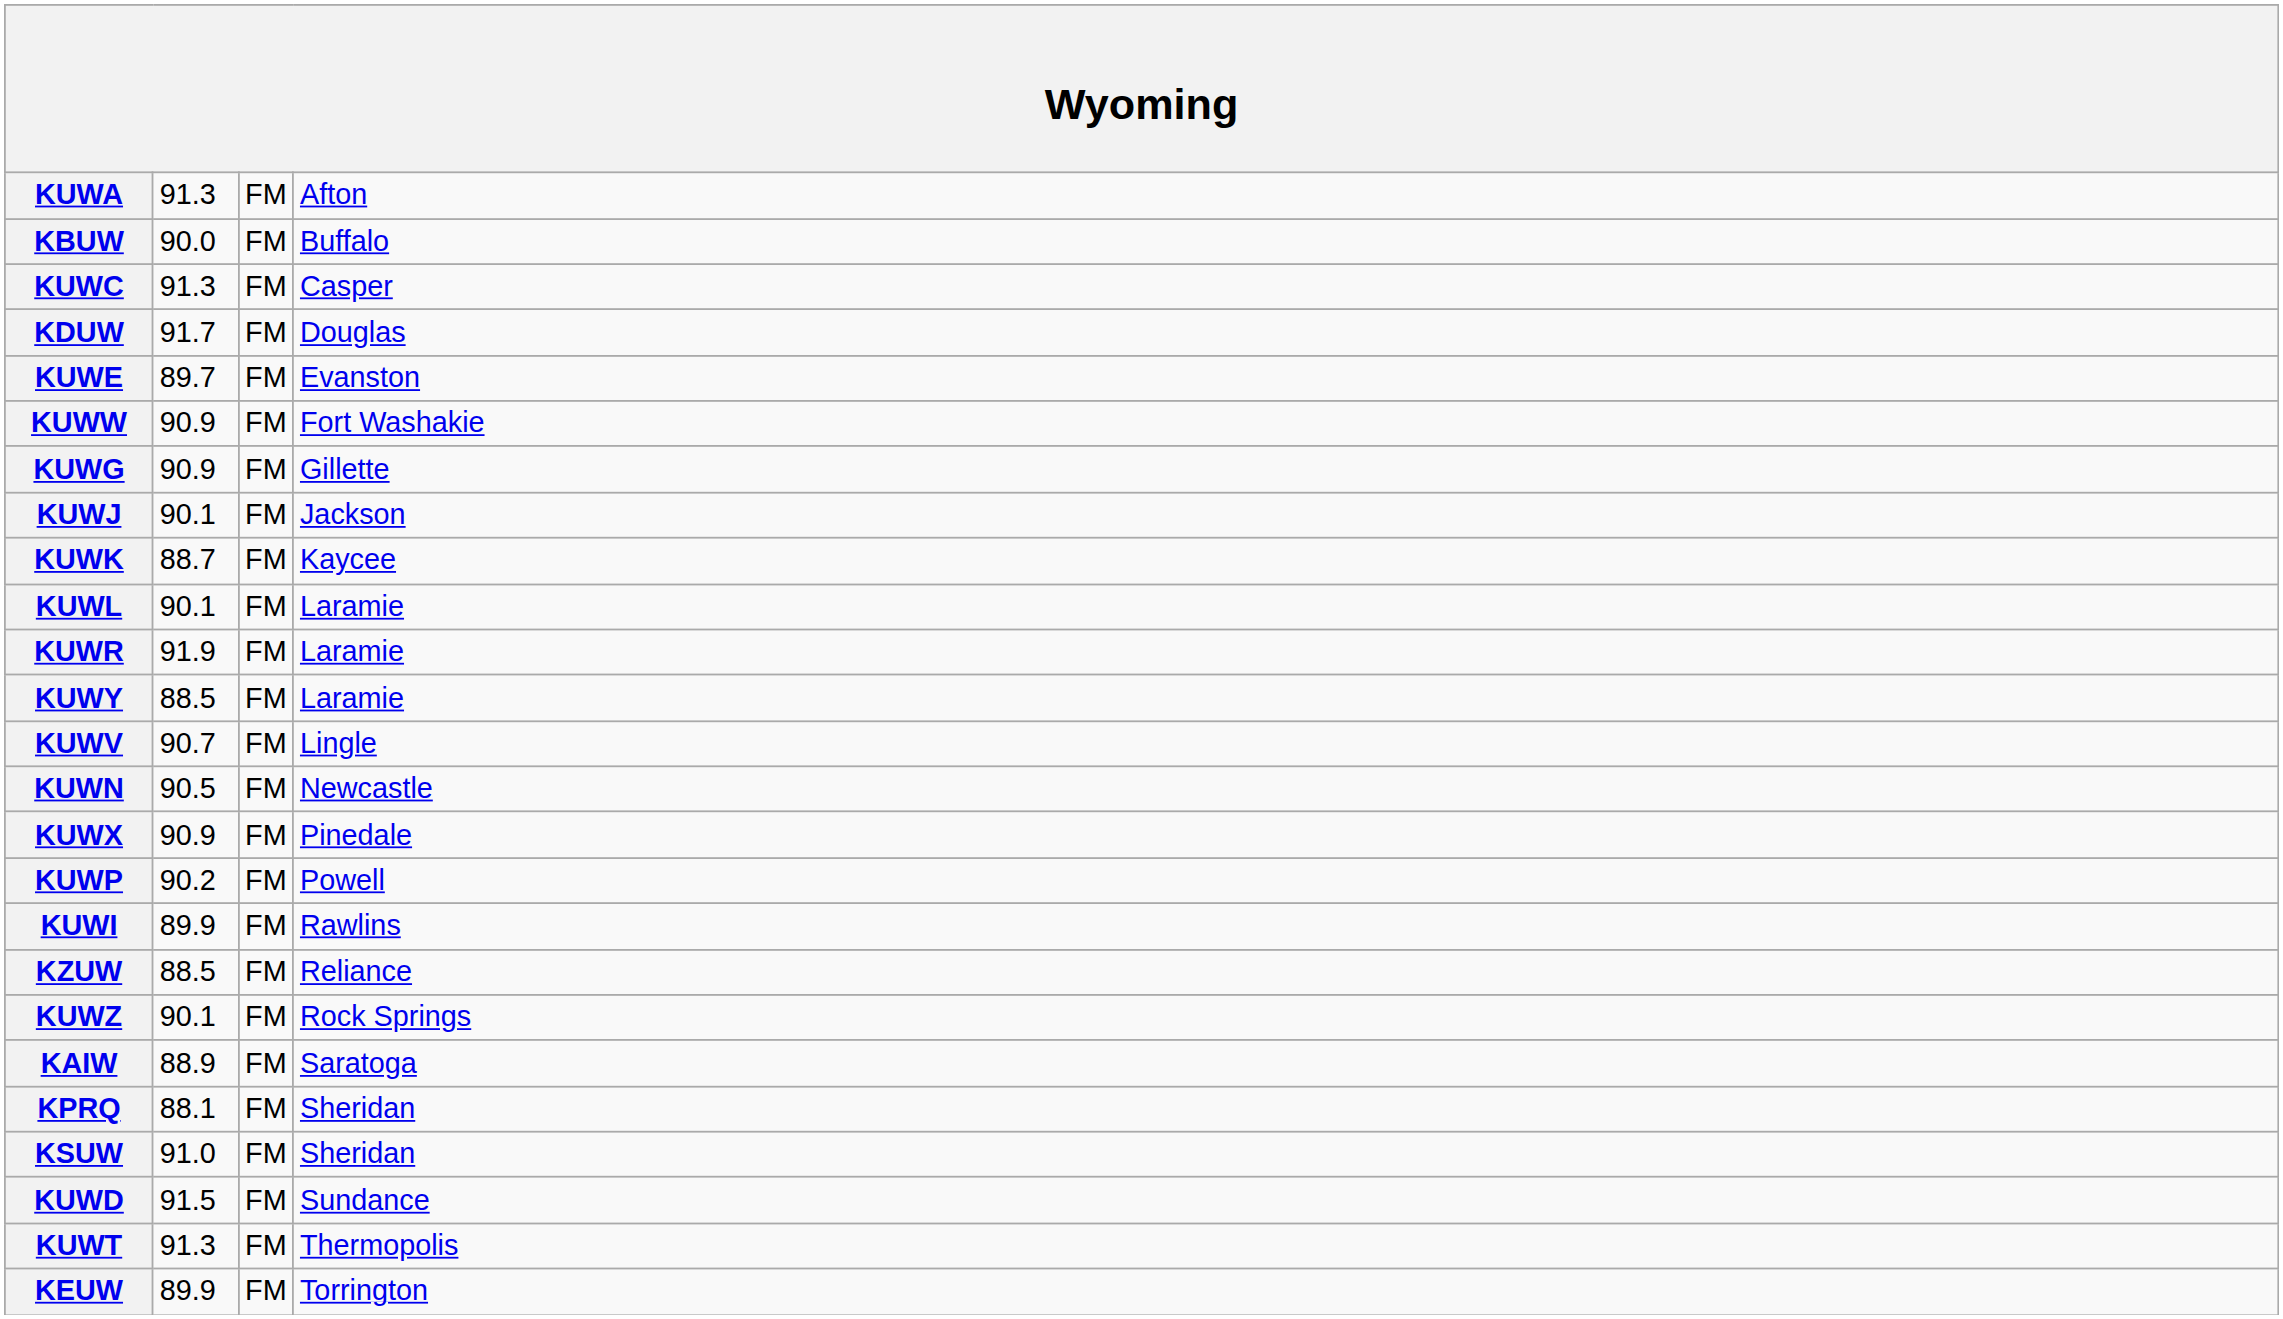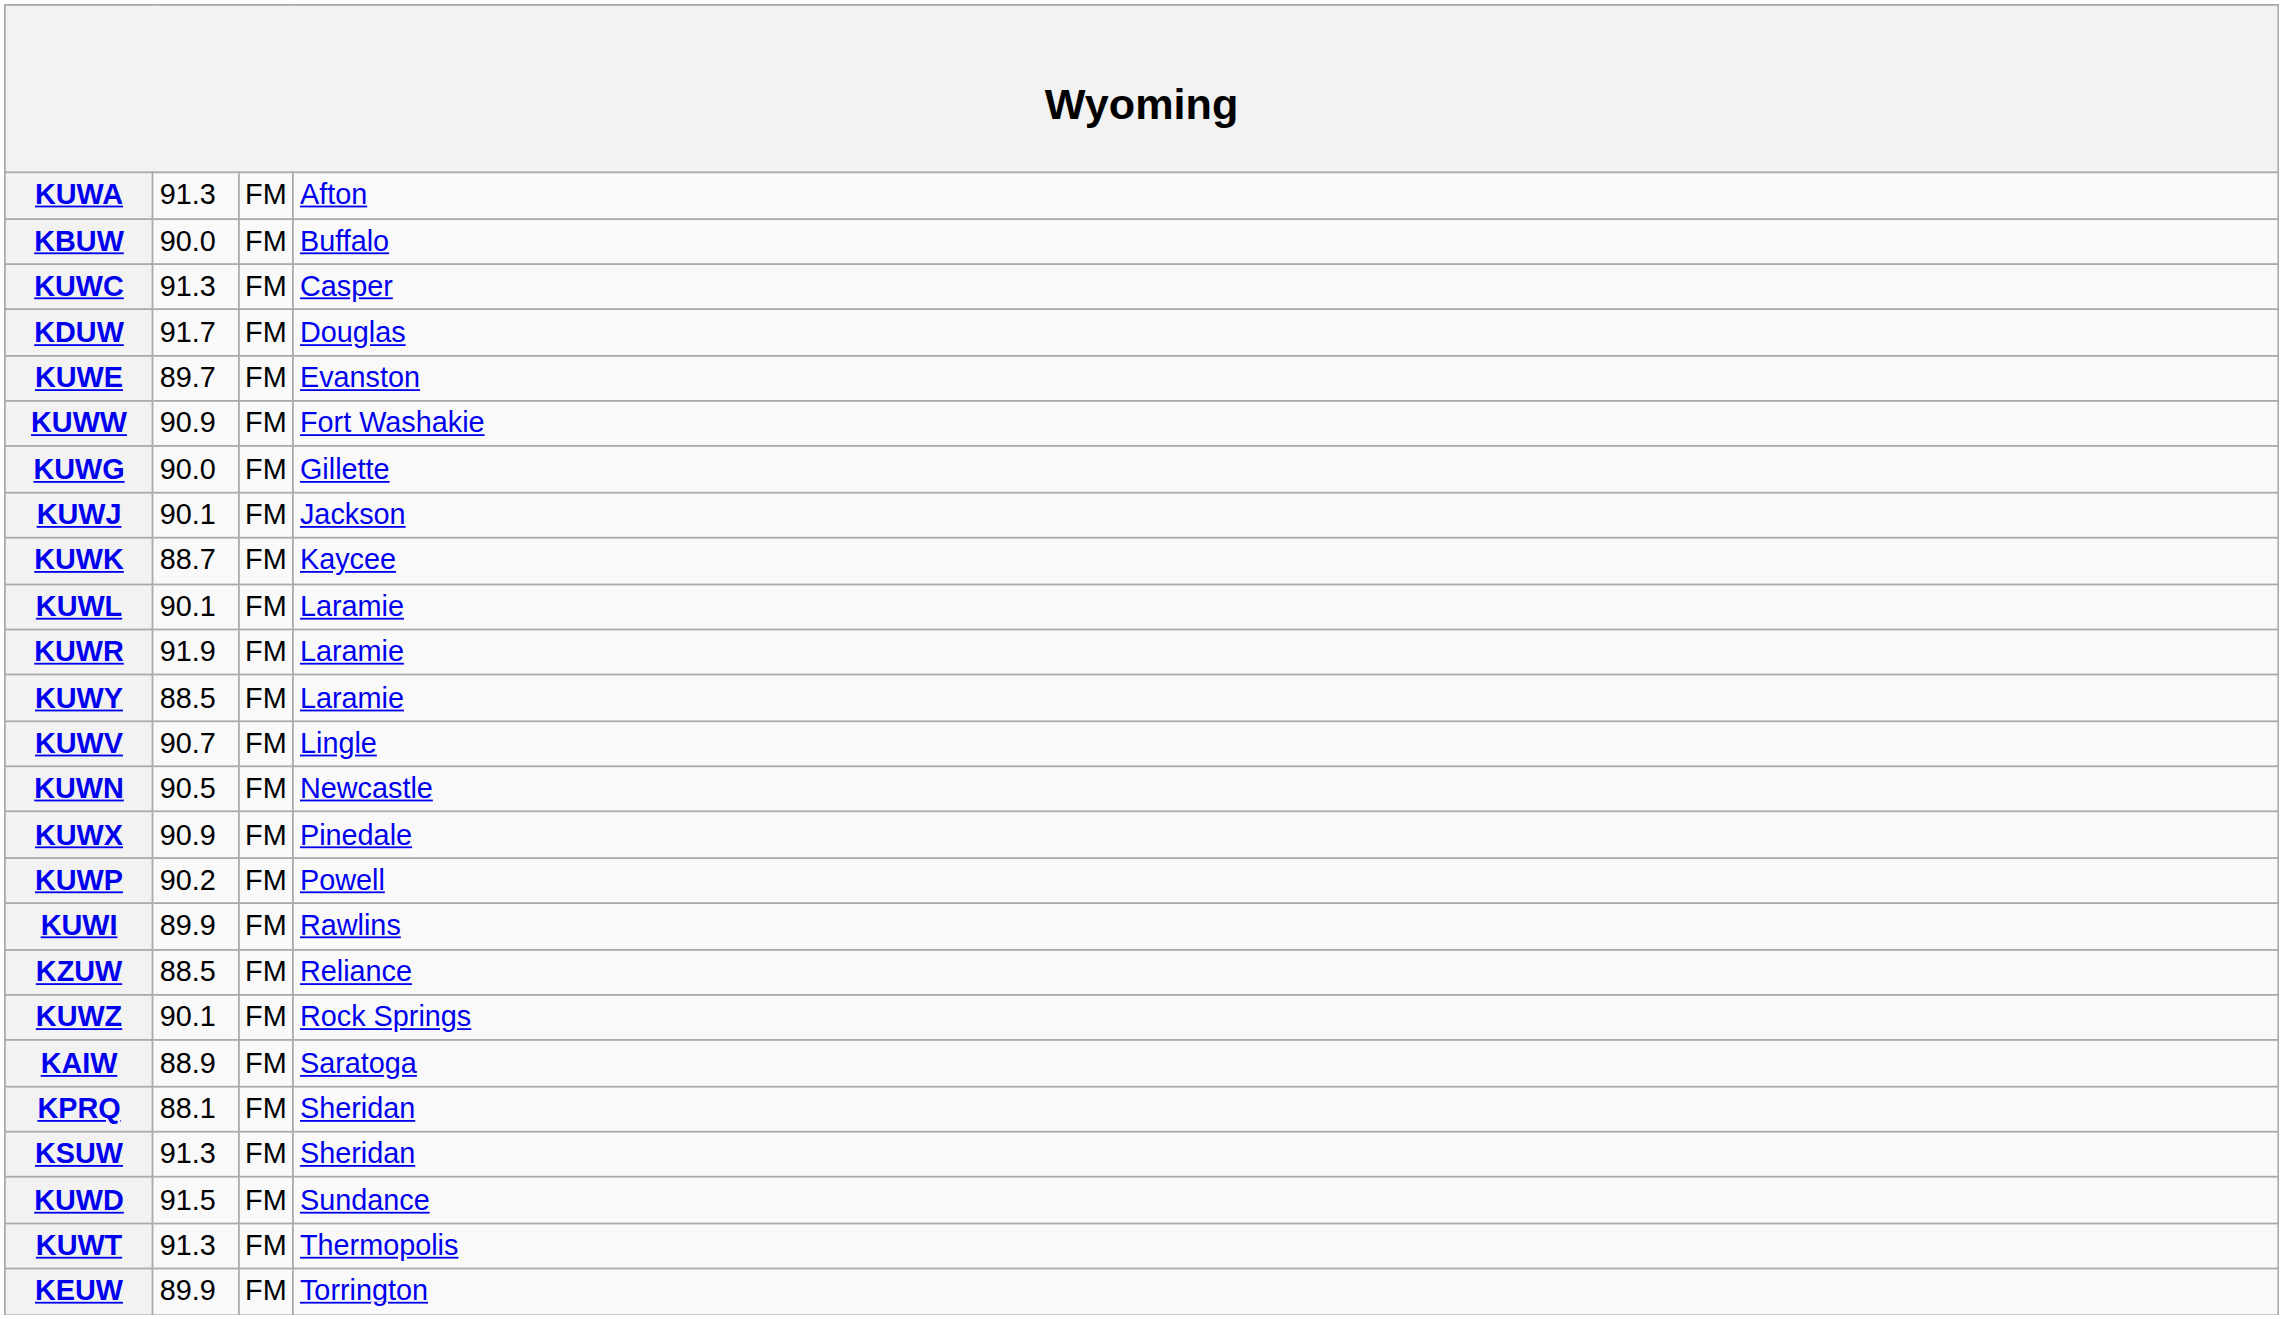(188, 469) 90.9 -> (188, 469) 90.0
(188, 1154) 91.0 -> (188, 1154) 91.3
